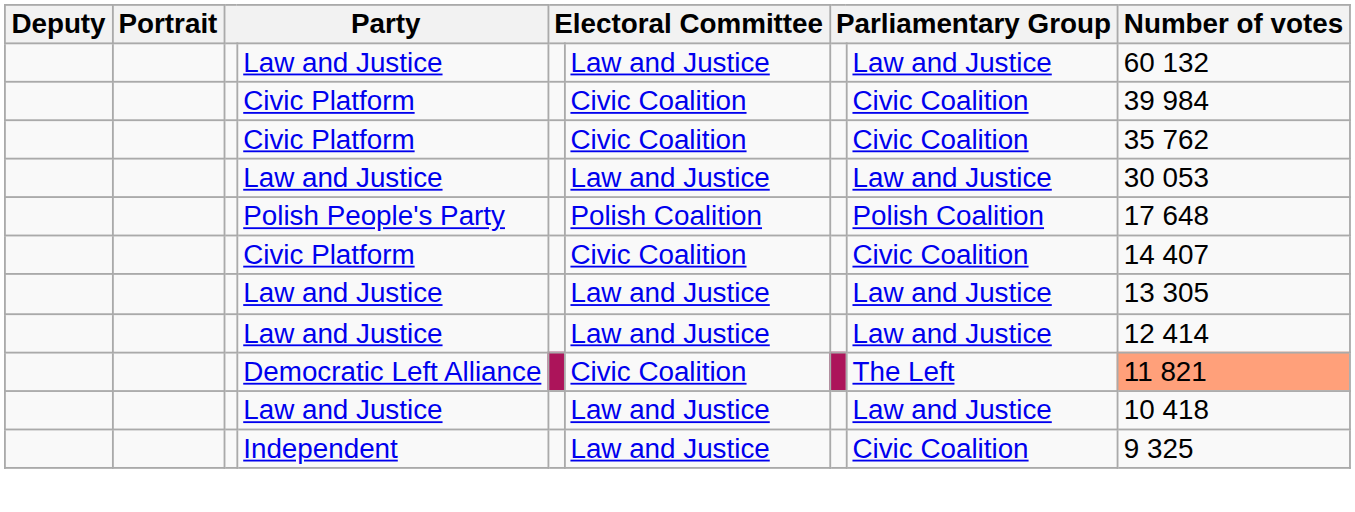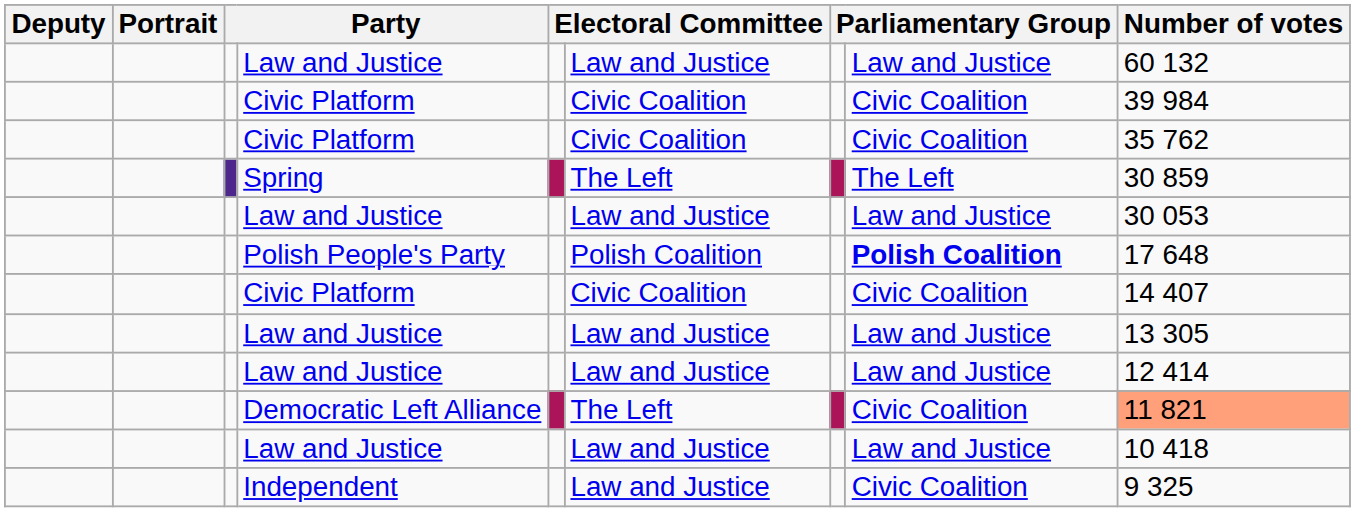+ row: (58, 179)
(948, 216) normal -> (957, 255) bold
(658, 370) Civic Coalition -> (621, 409) The Left
(903, 370) The Left -> (940, 409) Civic Coalition
